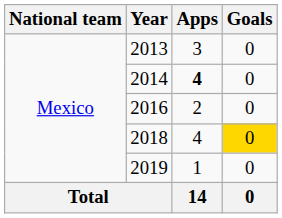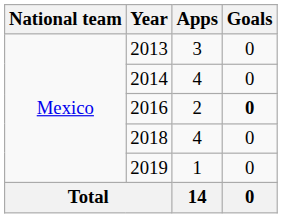(197, 78) bold -> (197, 78) normal
(250, 108) normal -> (250, 108) bold
(250, 138) gold background -> (250, 138) no background
